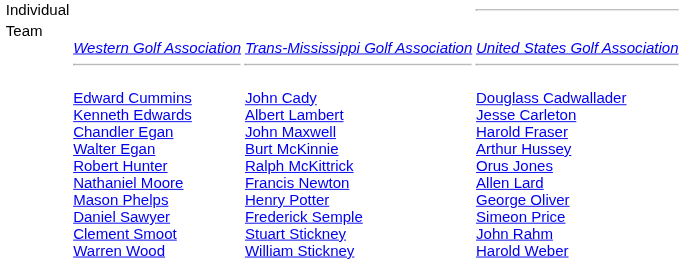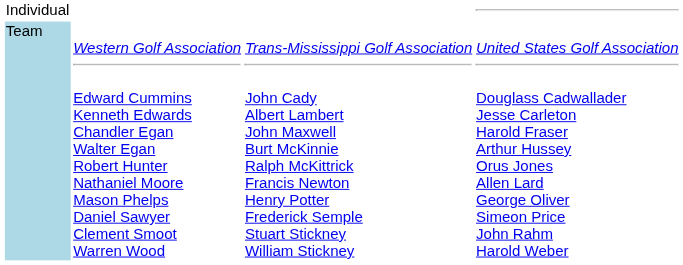(24, 30) no background -> (24, 30) lightblue background
